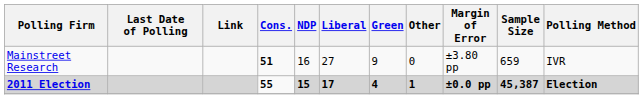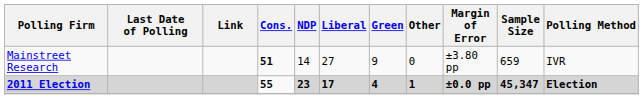(304, 61) 16 -> (304, 61) 14
(304, 85) 15 -> (304, 85) 23
(519, 85) 45,387 -> (519, 85) 45,347
